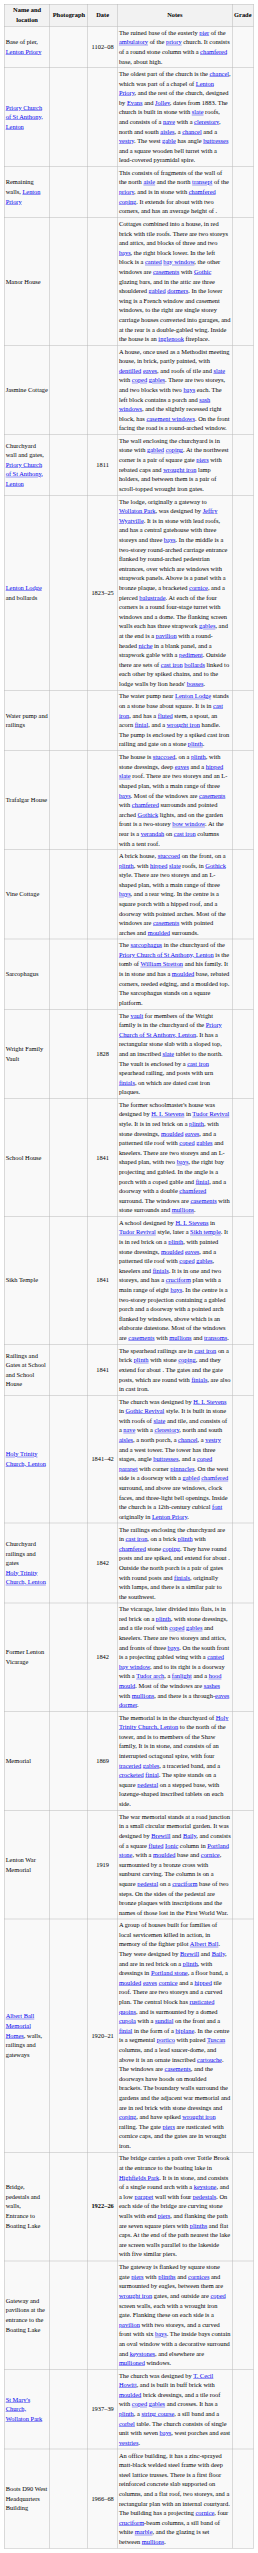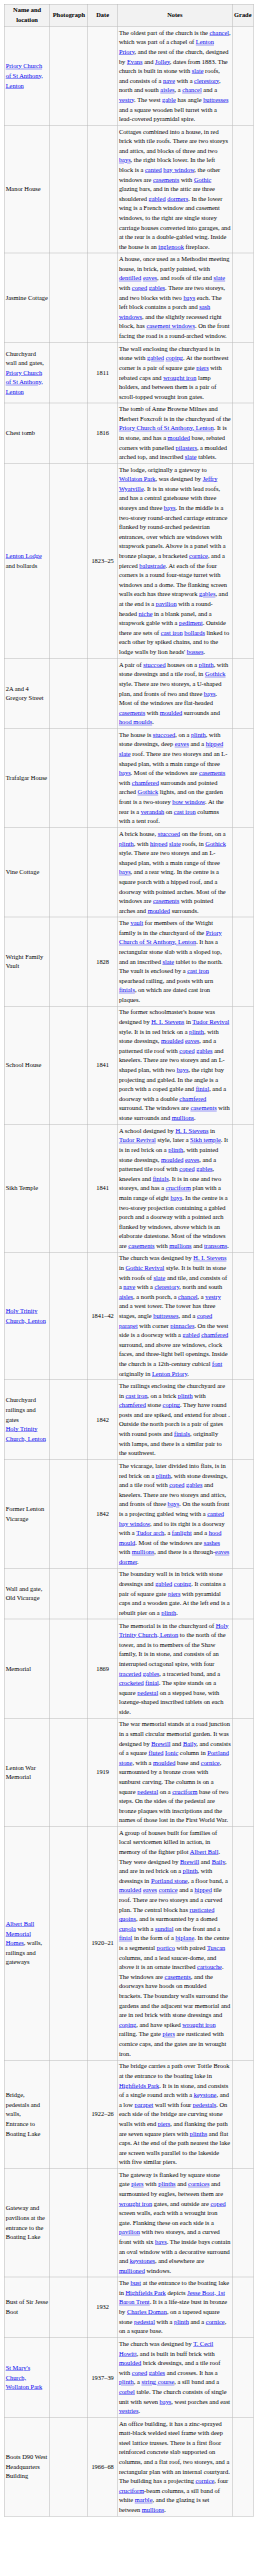- row: (24, 47)
- row: (23, 192)
+ row: (20, 433)
- row: (27, 720)
+ row: (25, 693)
- row: (22, 974)
- row: (26, 1370)
+ row: (24, 1593)
(103, 2206) bold -> (103, 2114) normal
+ row: (27, 2307)
